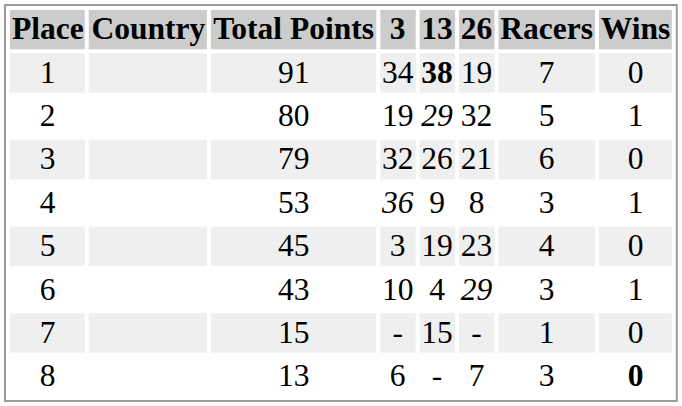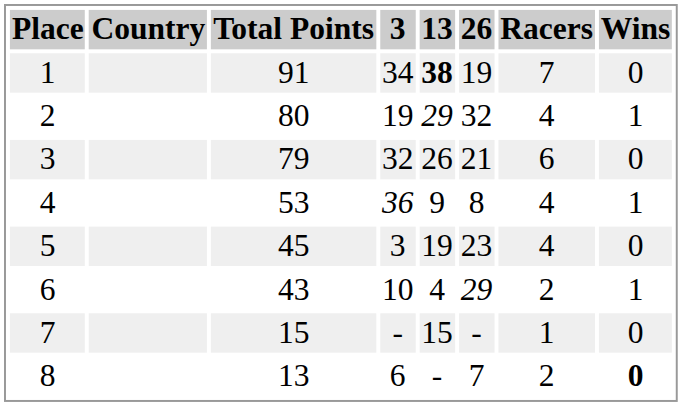(547, 115) 5 -> (547, 115) 4
(547, 202) 3 -> (547, 202) 4
(547, 289) 3 -> (547, 289) 2
(547, 375) 3 -> (547, 375) 2
